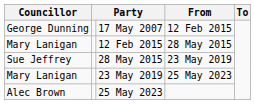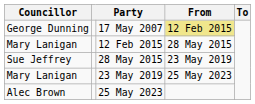(200, 28) no background -> (200, 28) khaki background
